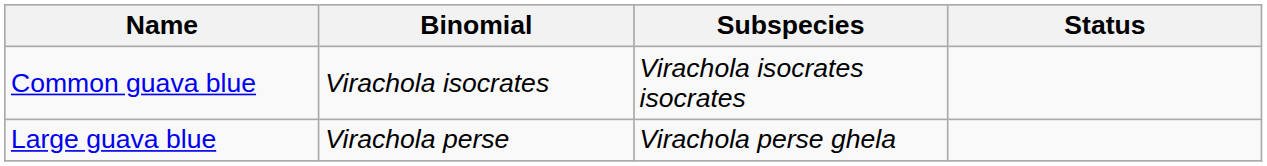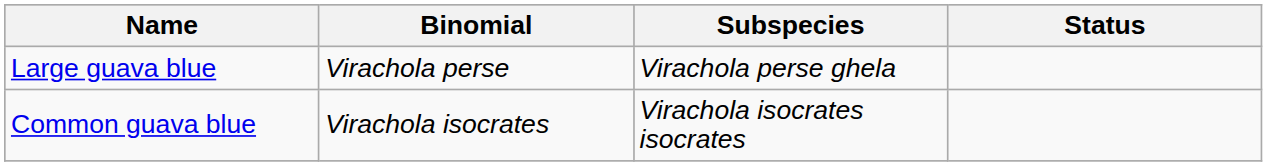rows swapped: (133, 82) <-> (114, 139)
